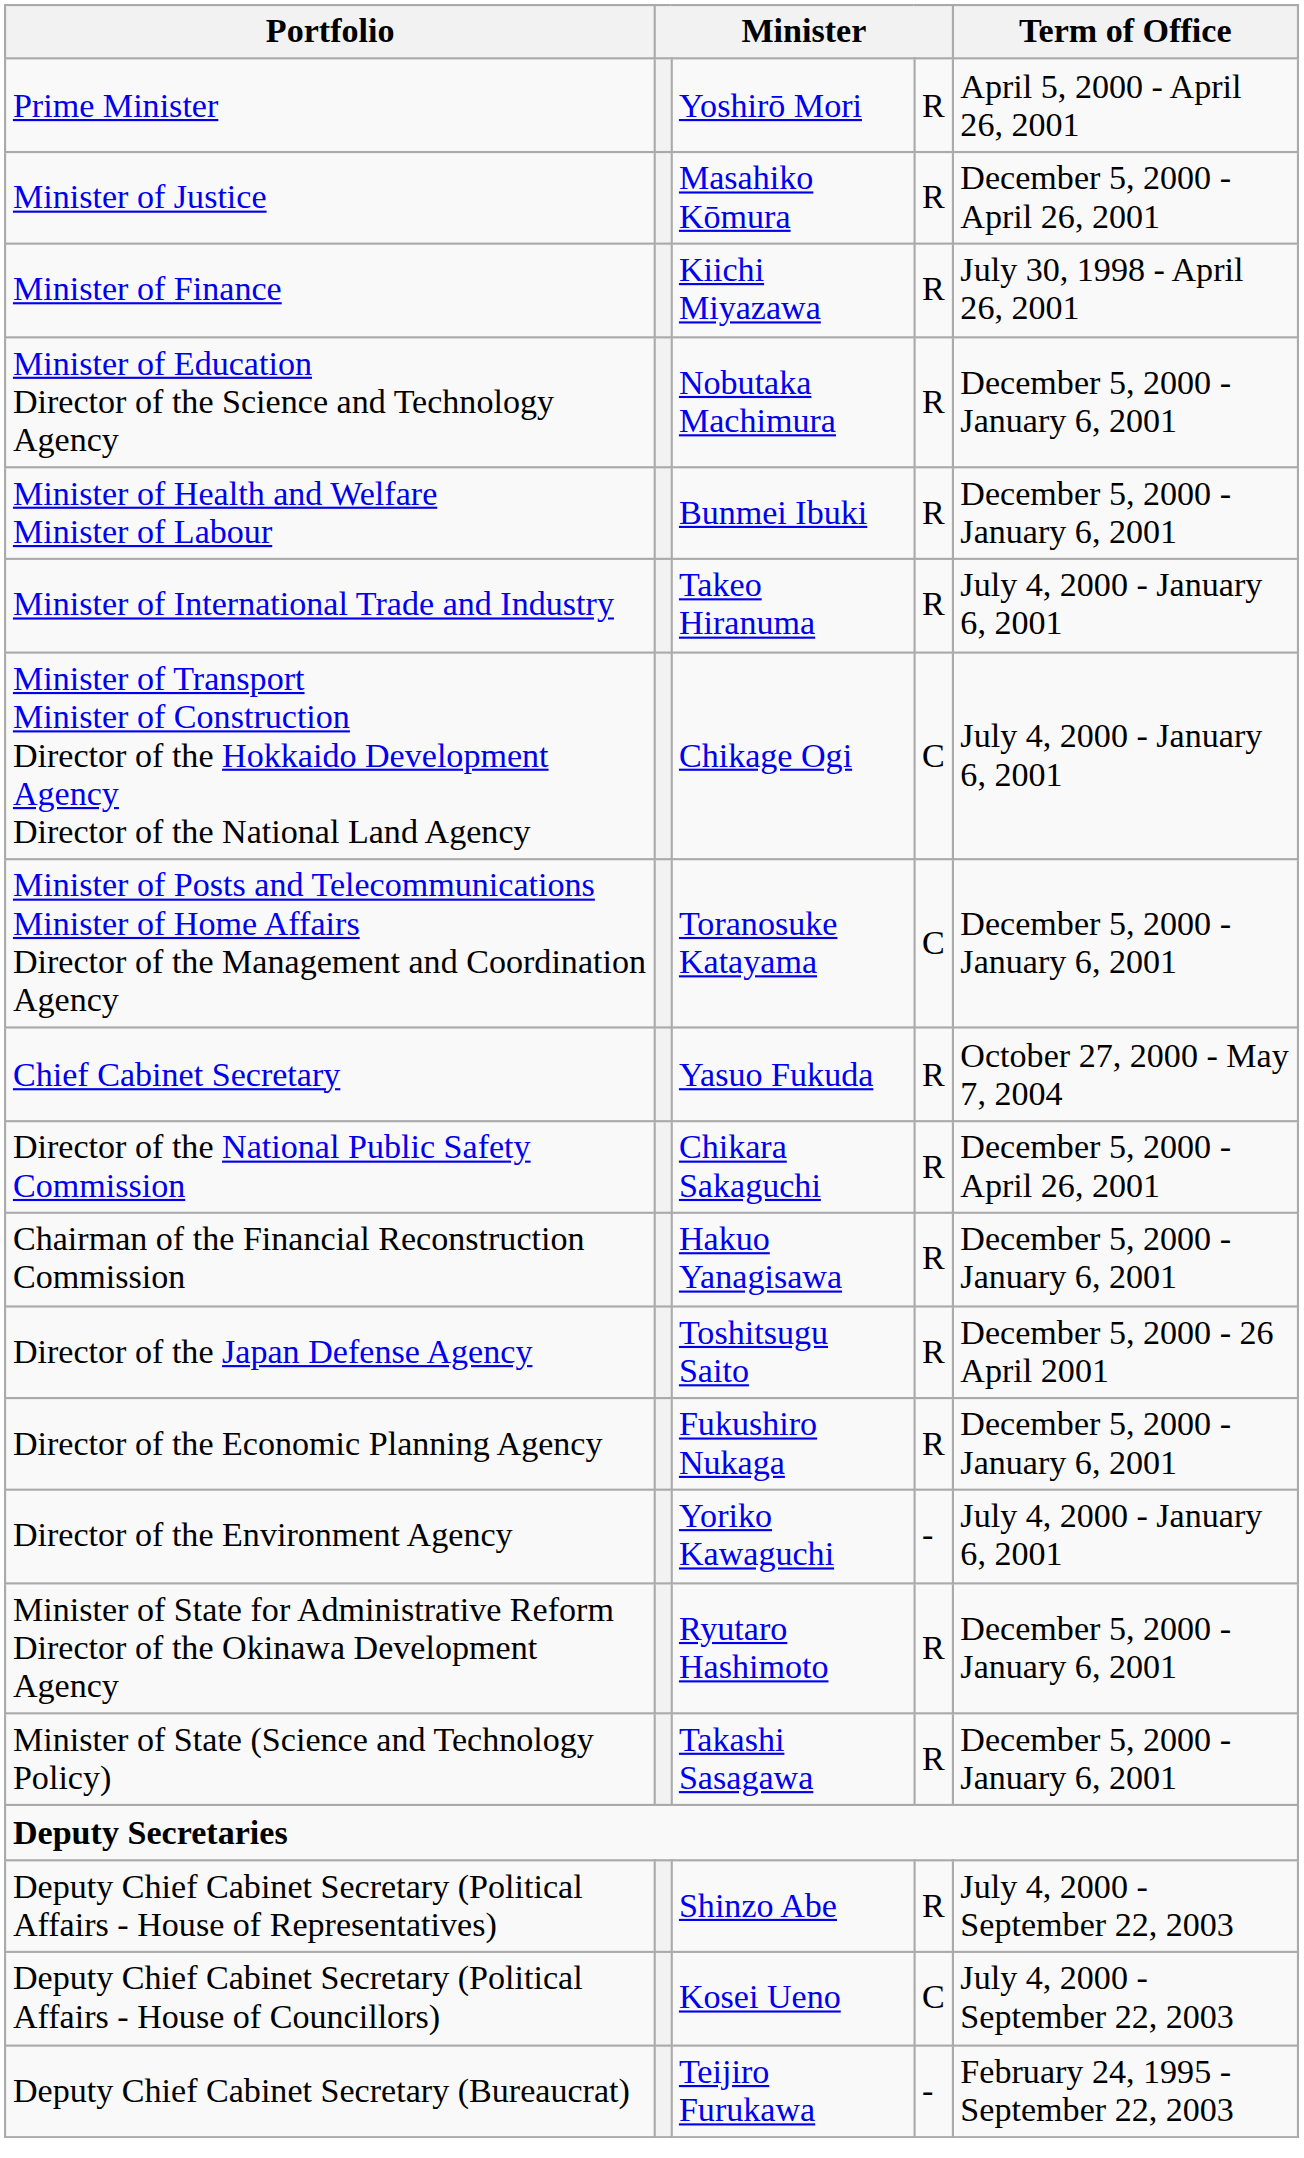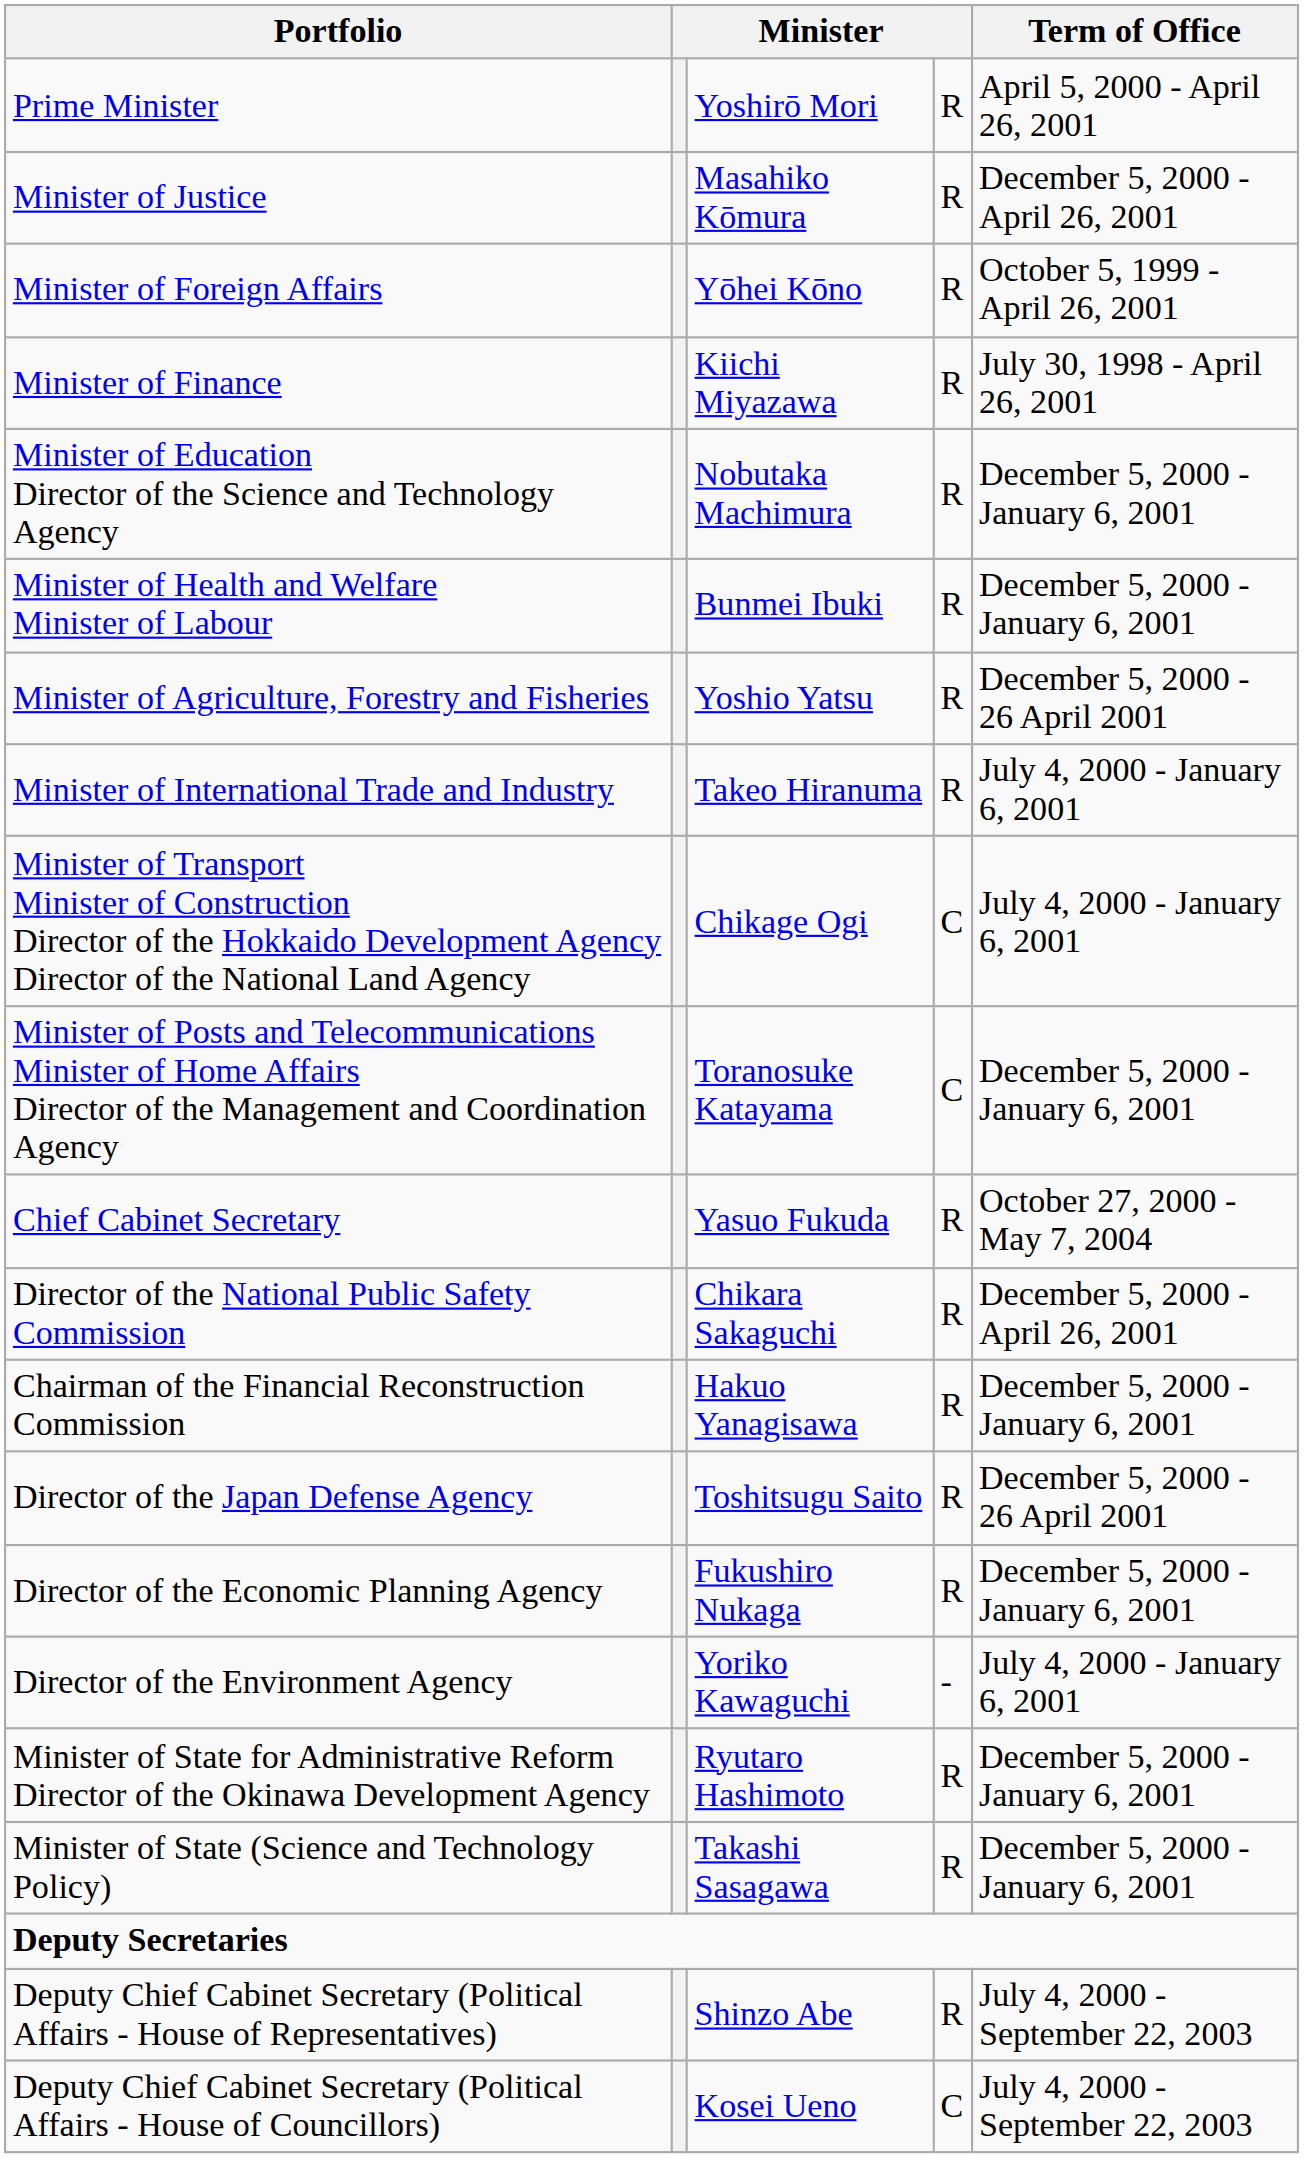+ row: (198, 289)
+ row: (331, 697)
- row: (321, 2090)
